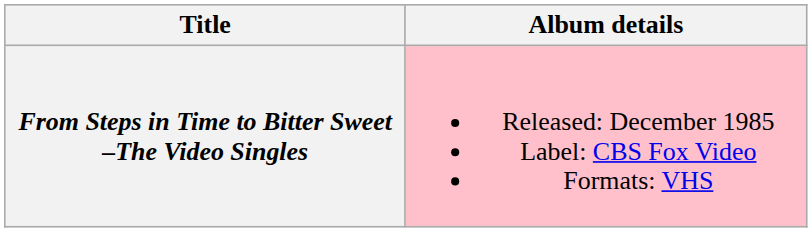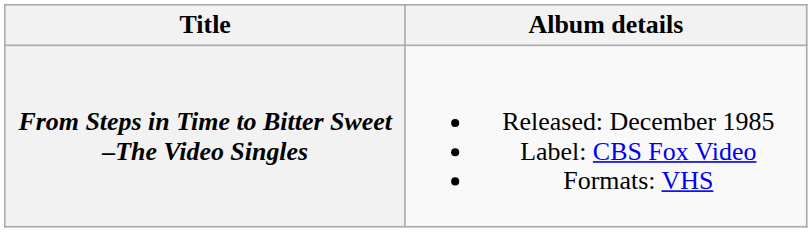(606, 151) pink background -> (606, 151) no background
